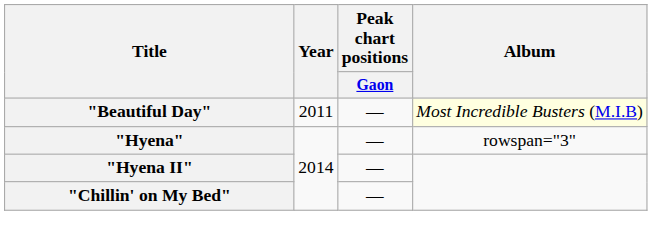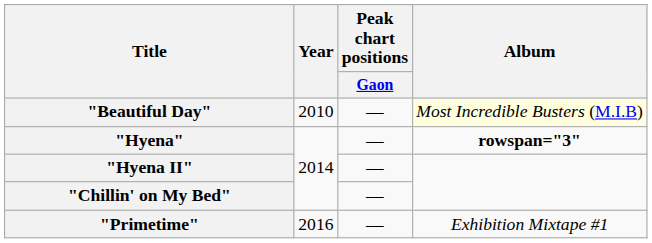(316, 112) 2011 -> (316, 112) 2010
(530, 140) normal -> (530, 140) bold
+ row: (149, 223)
